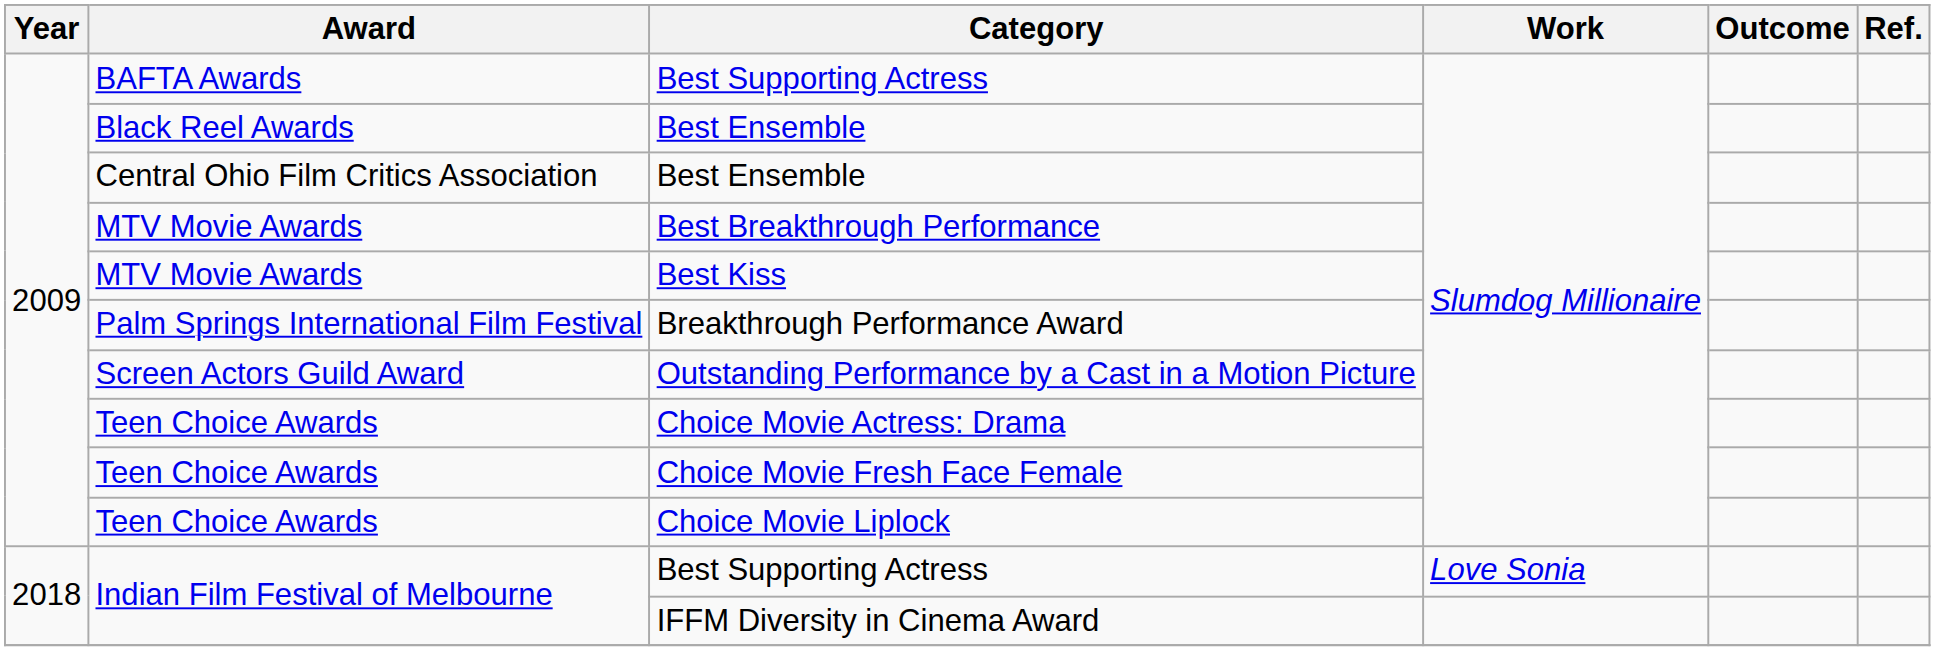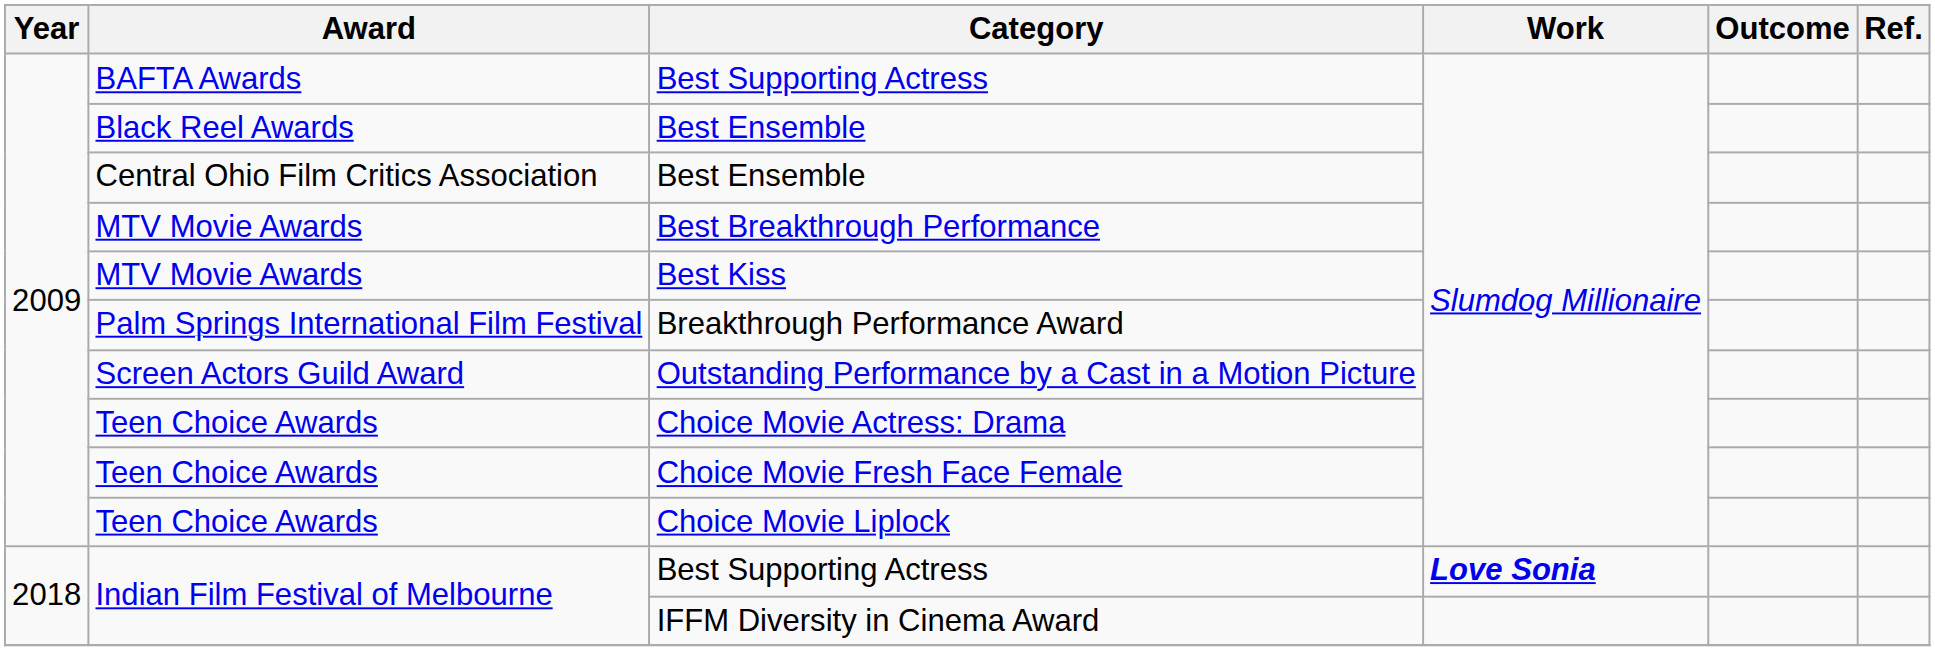(1508, 570) normal -> (1513, 570) bold
